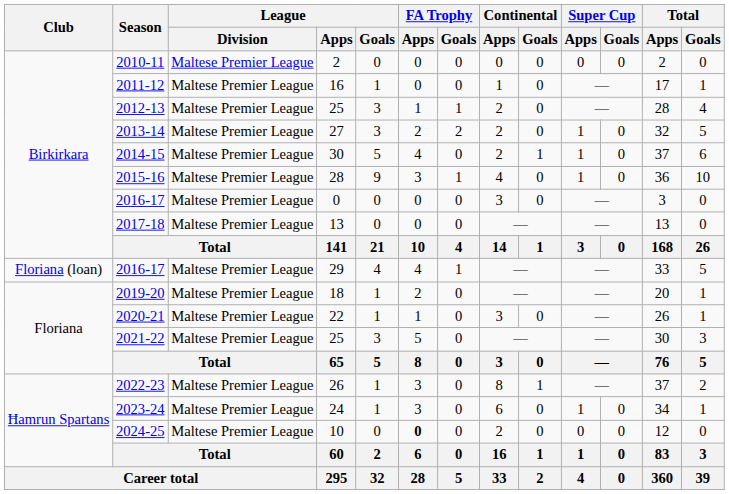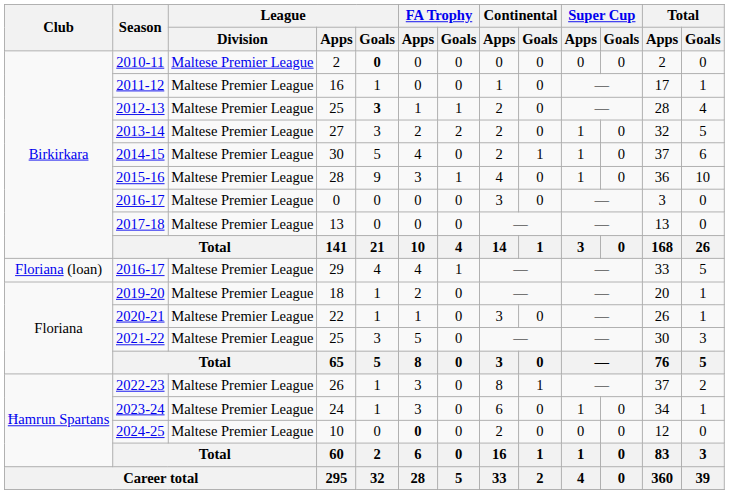(377, 62) normal -> (377, 62) bold
(377, 108) normal -> (377, 108) bold
